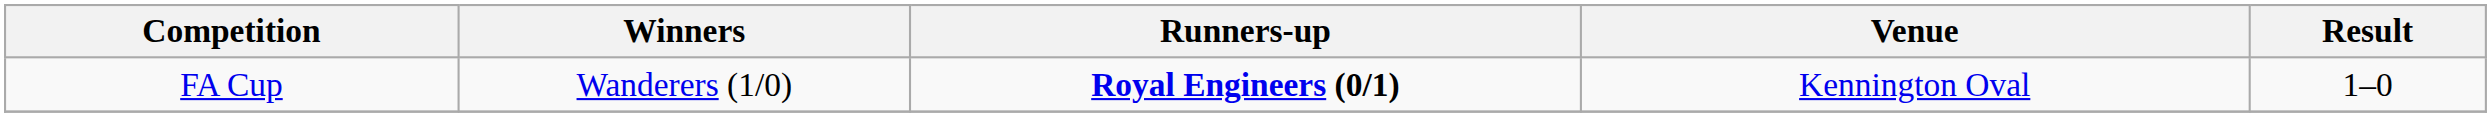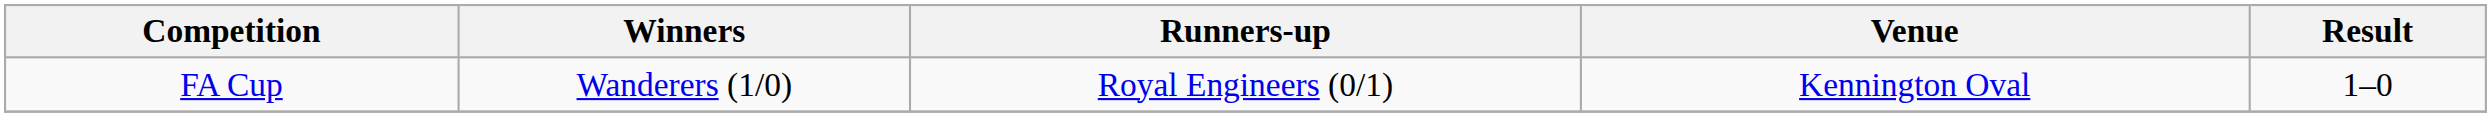(1245, 84) bold -> (1245, 84) normal
